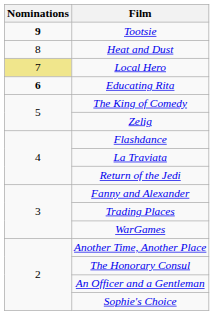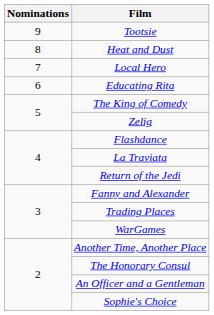(38, 31) bold -> (38, 31) normal
(38, 67) khaki background -> (38, 67) no background
(38, 85) bold -> (38, 85) normal
